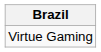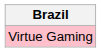(51, 36) no background -> (51, 36) pink background
